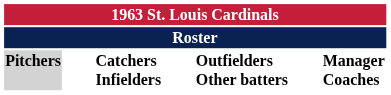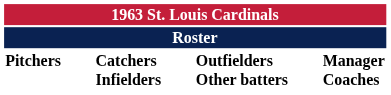(33, 60) lightgrey background -> (33, 60) no background
